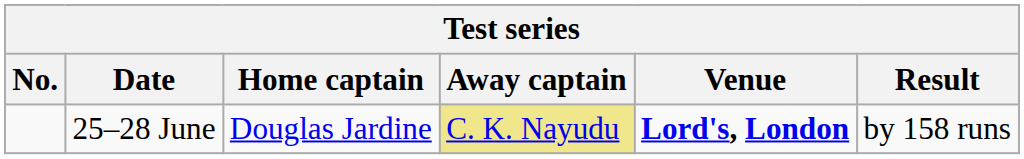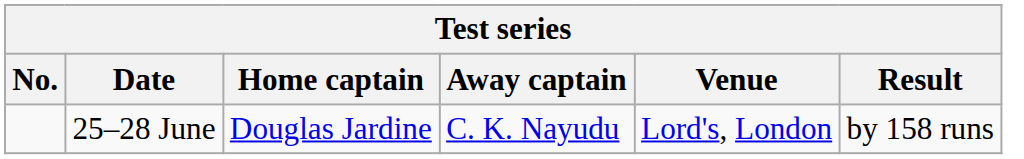(533, 128) khaki background -> (533, 128) no background
(745, 128) bold -> (737, 128) normal
